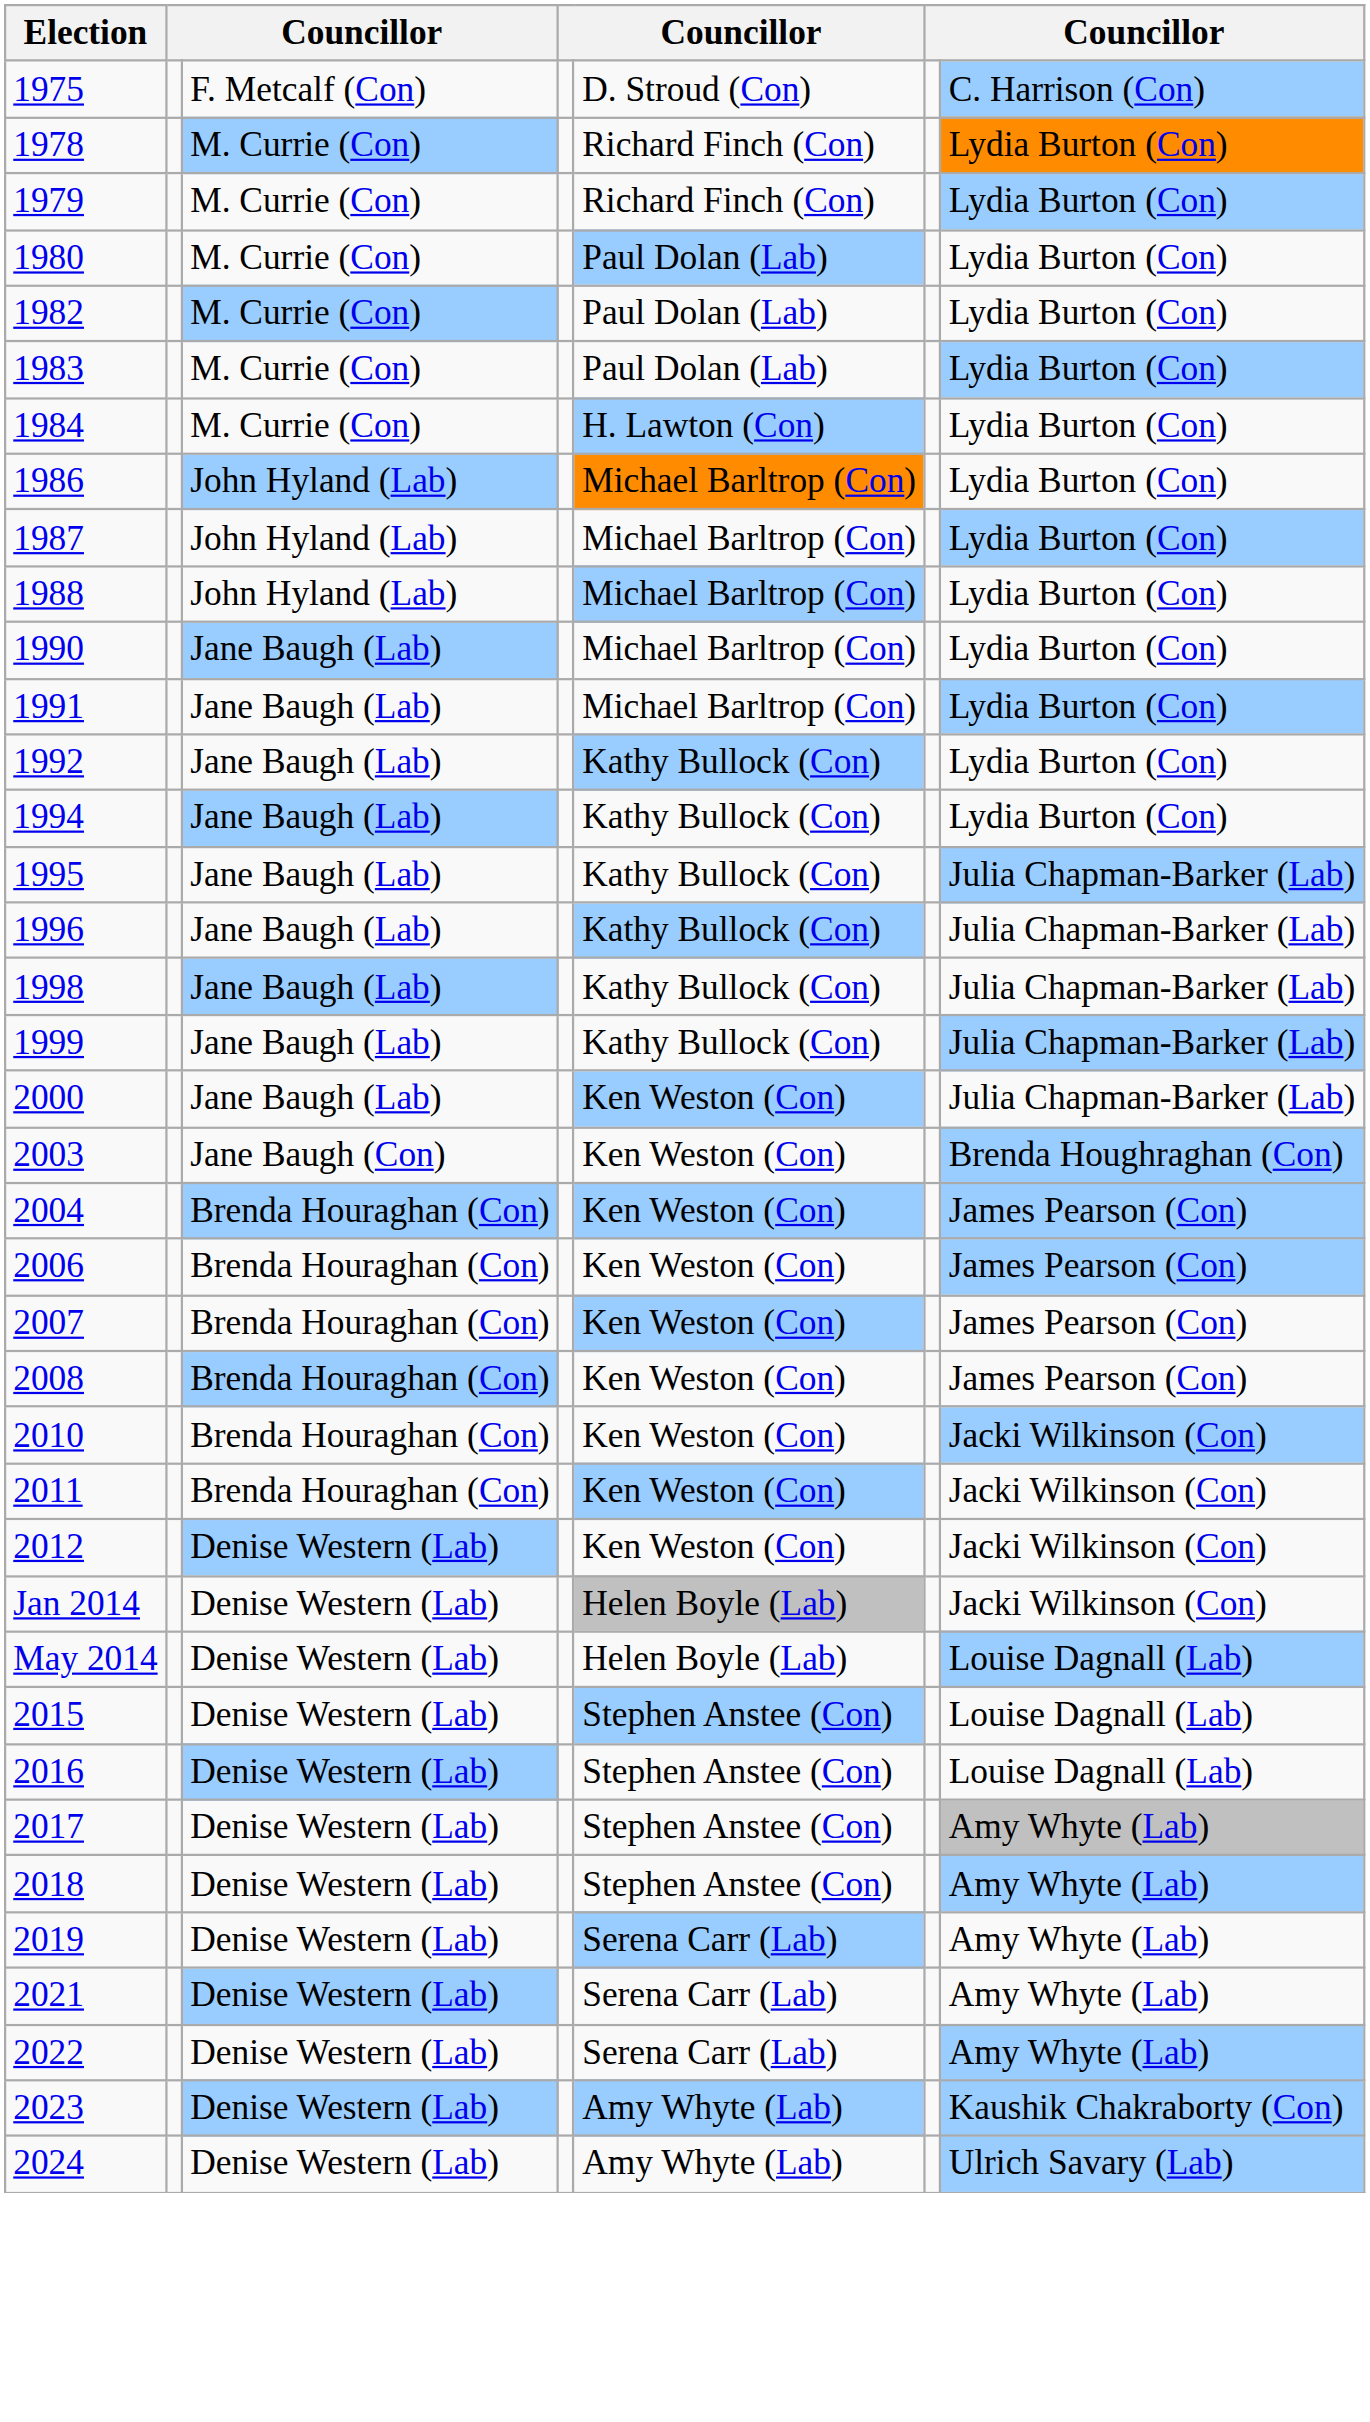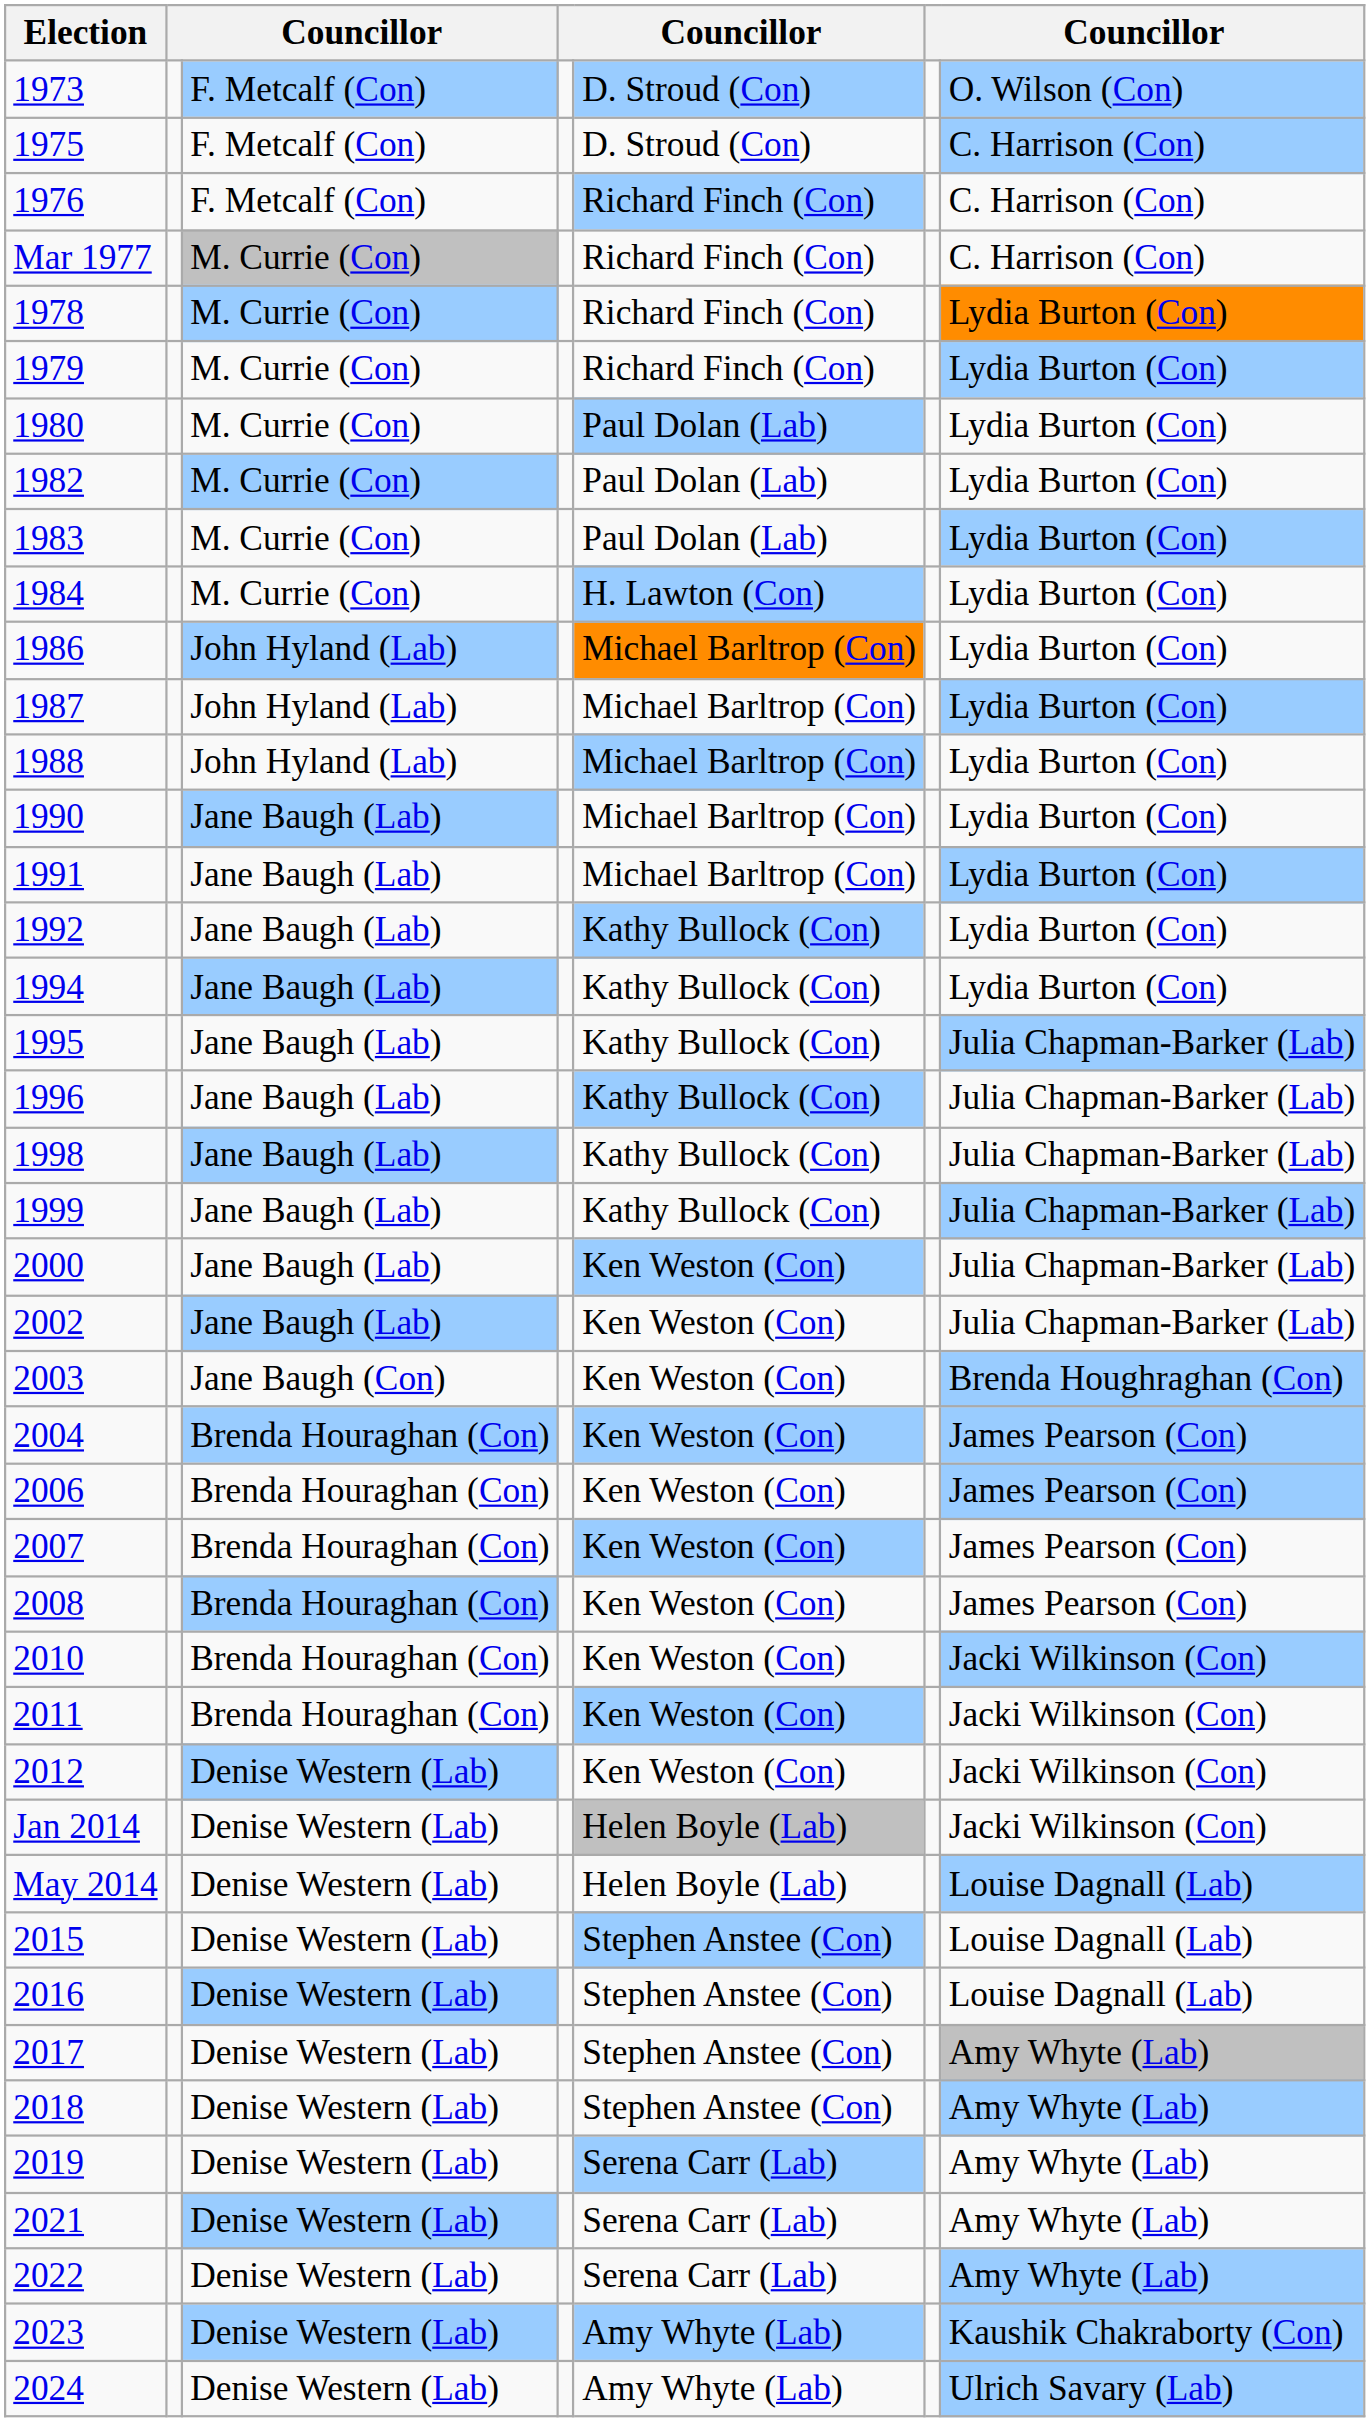+ row: (49, 88)
+ row: (49, 200)
+ row: (82, 256)
+ row: (49, 1322)
